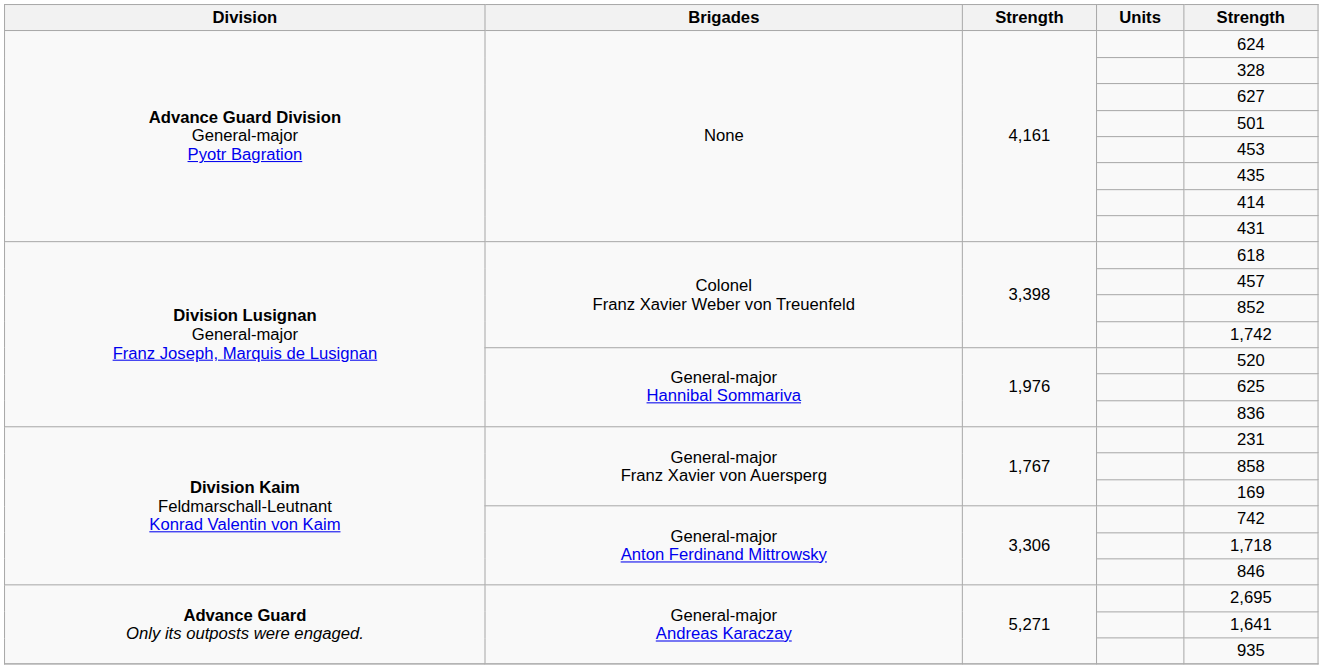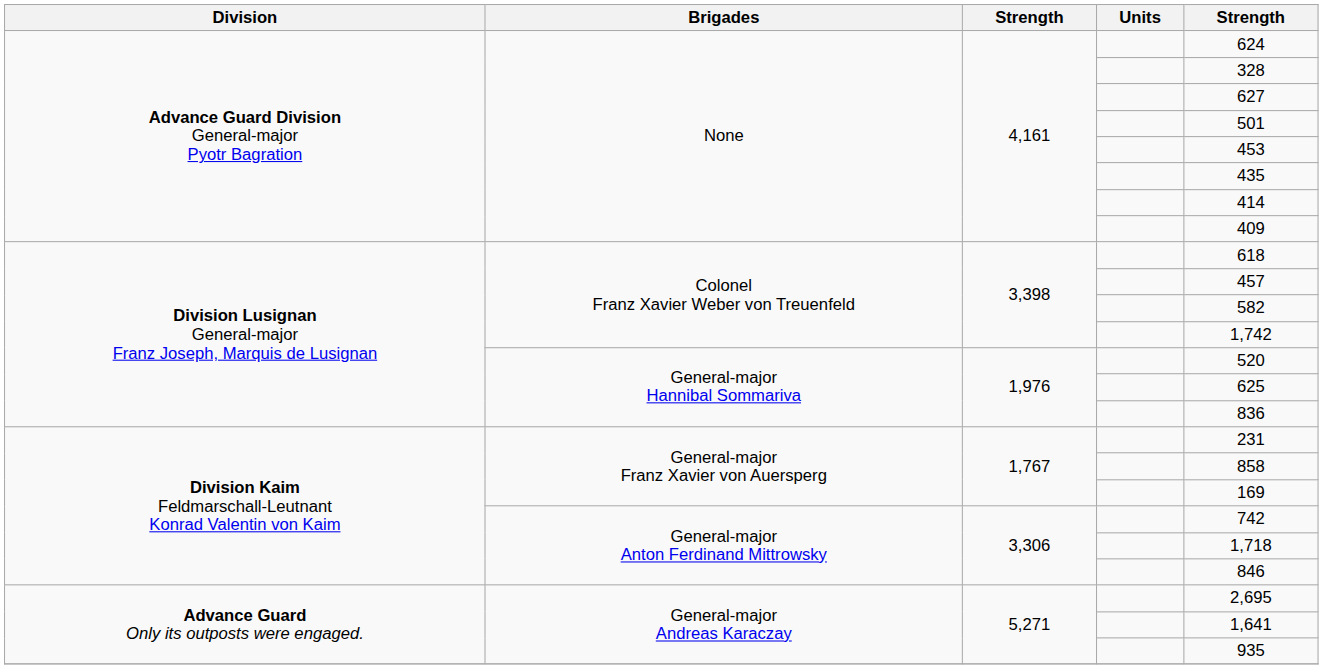(1251, 228) 431 -> (1251, 228) 409
(1251, 307) 852 -> (1251, 307) 582
